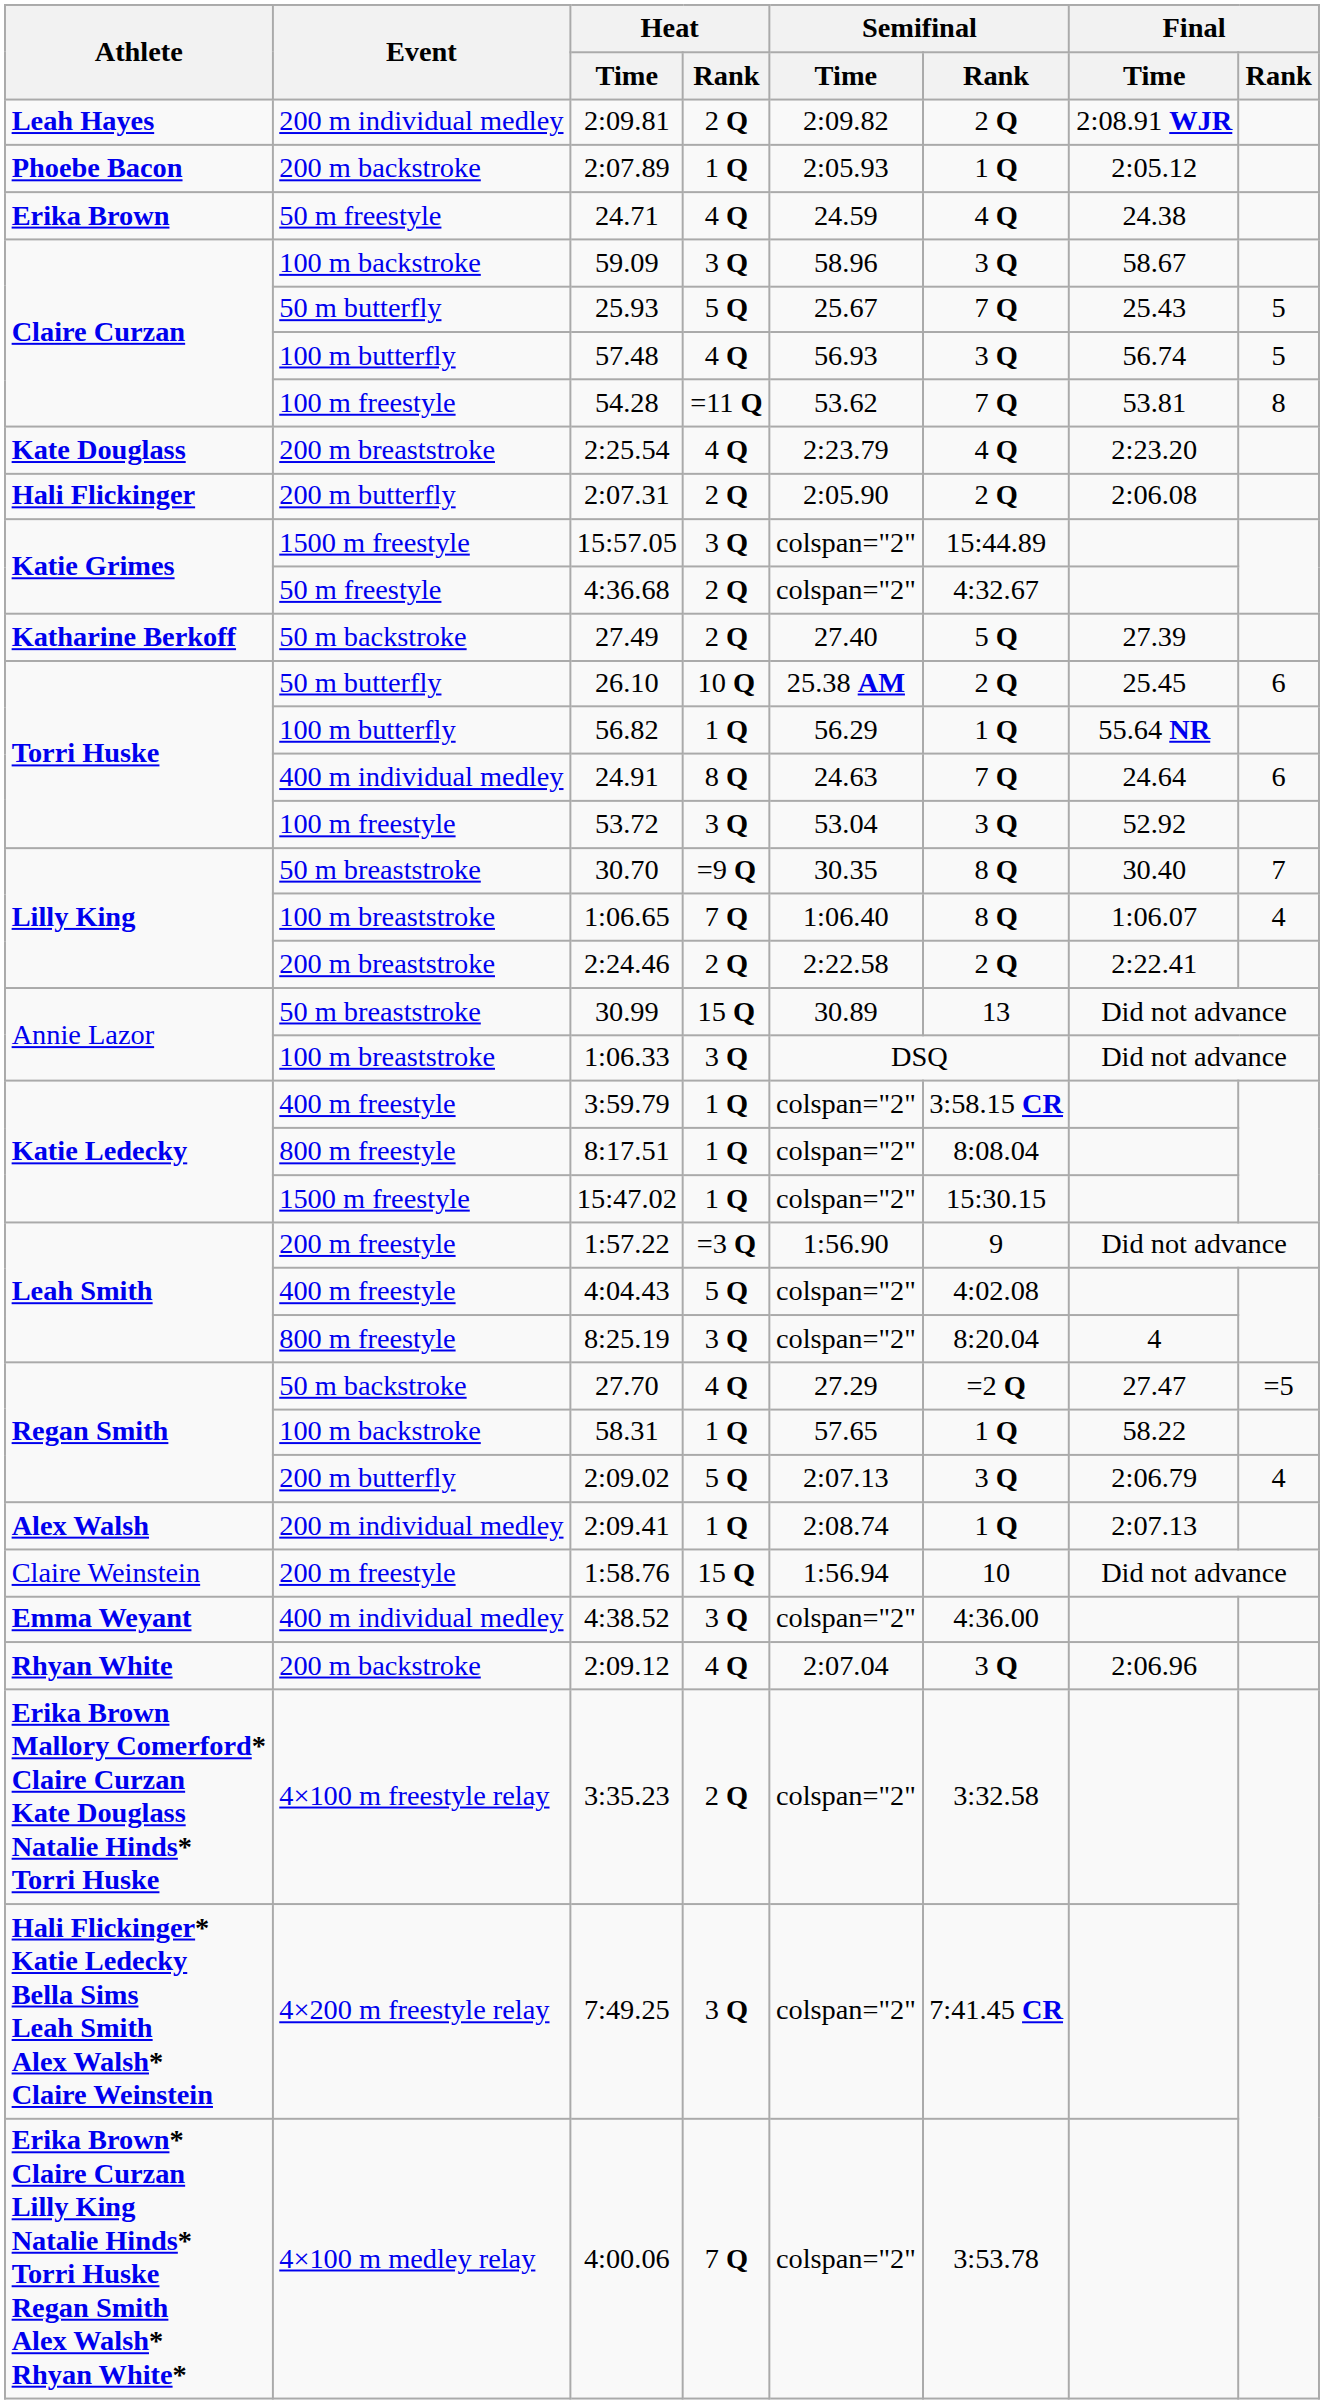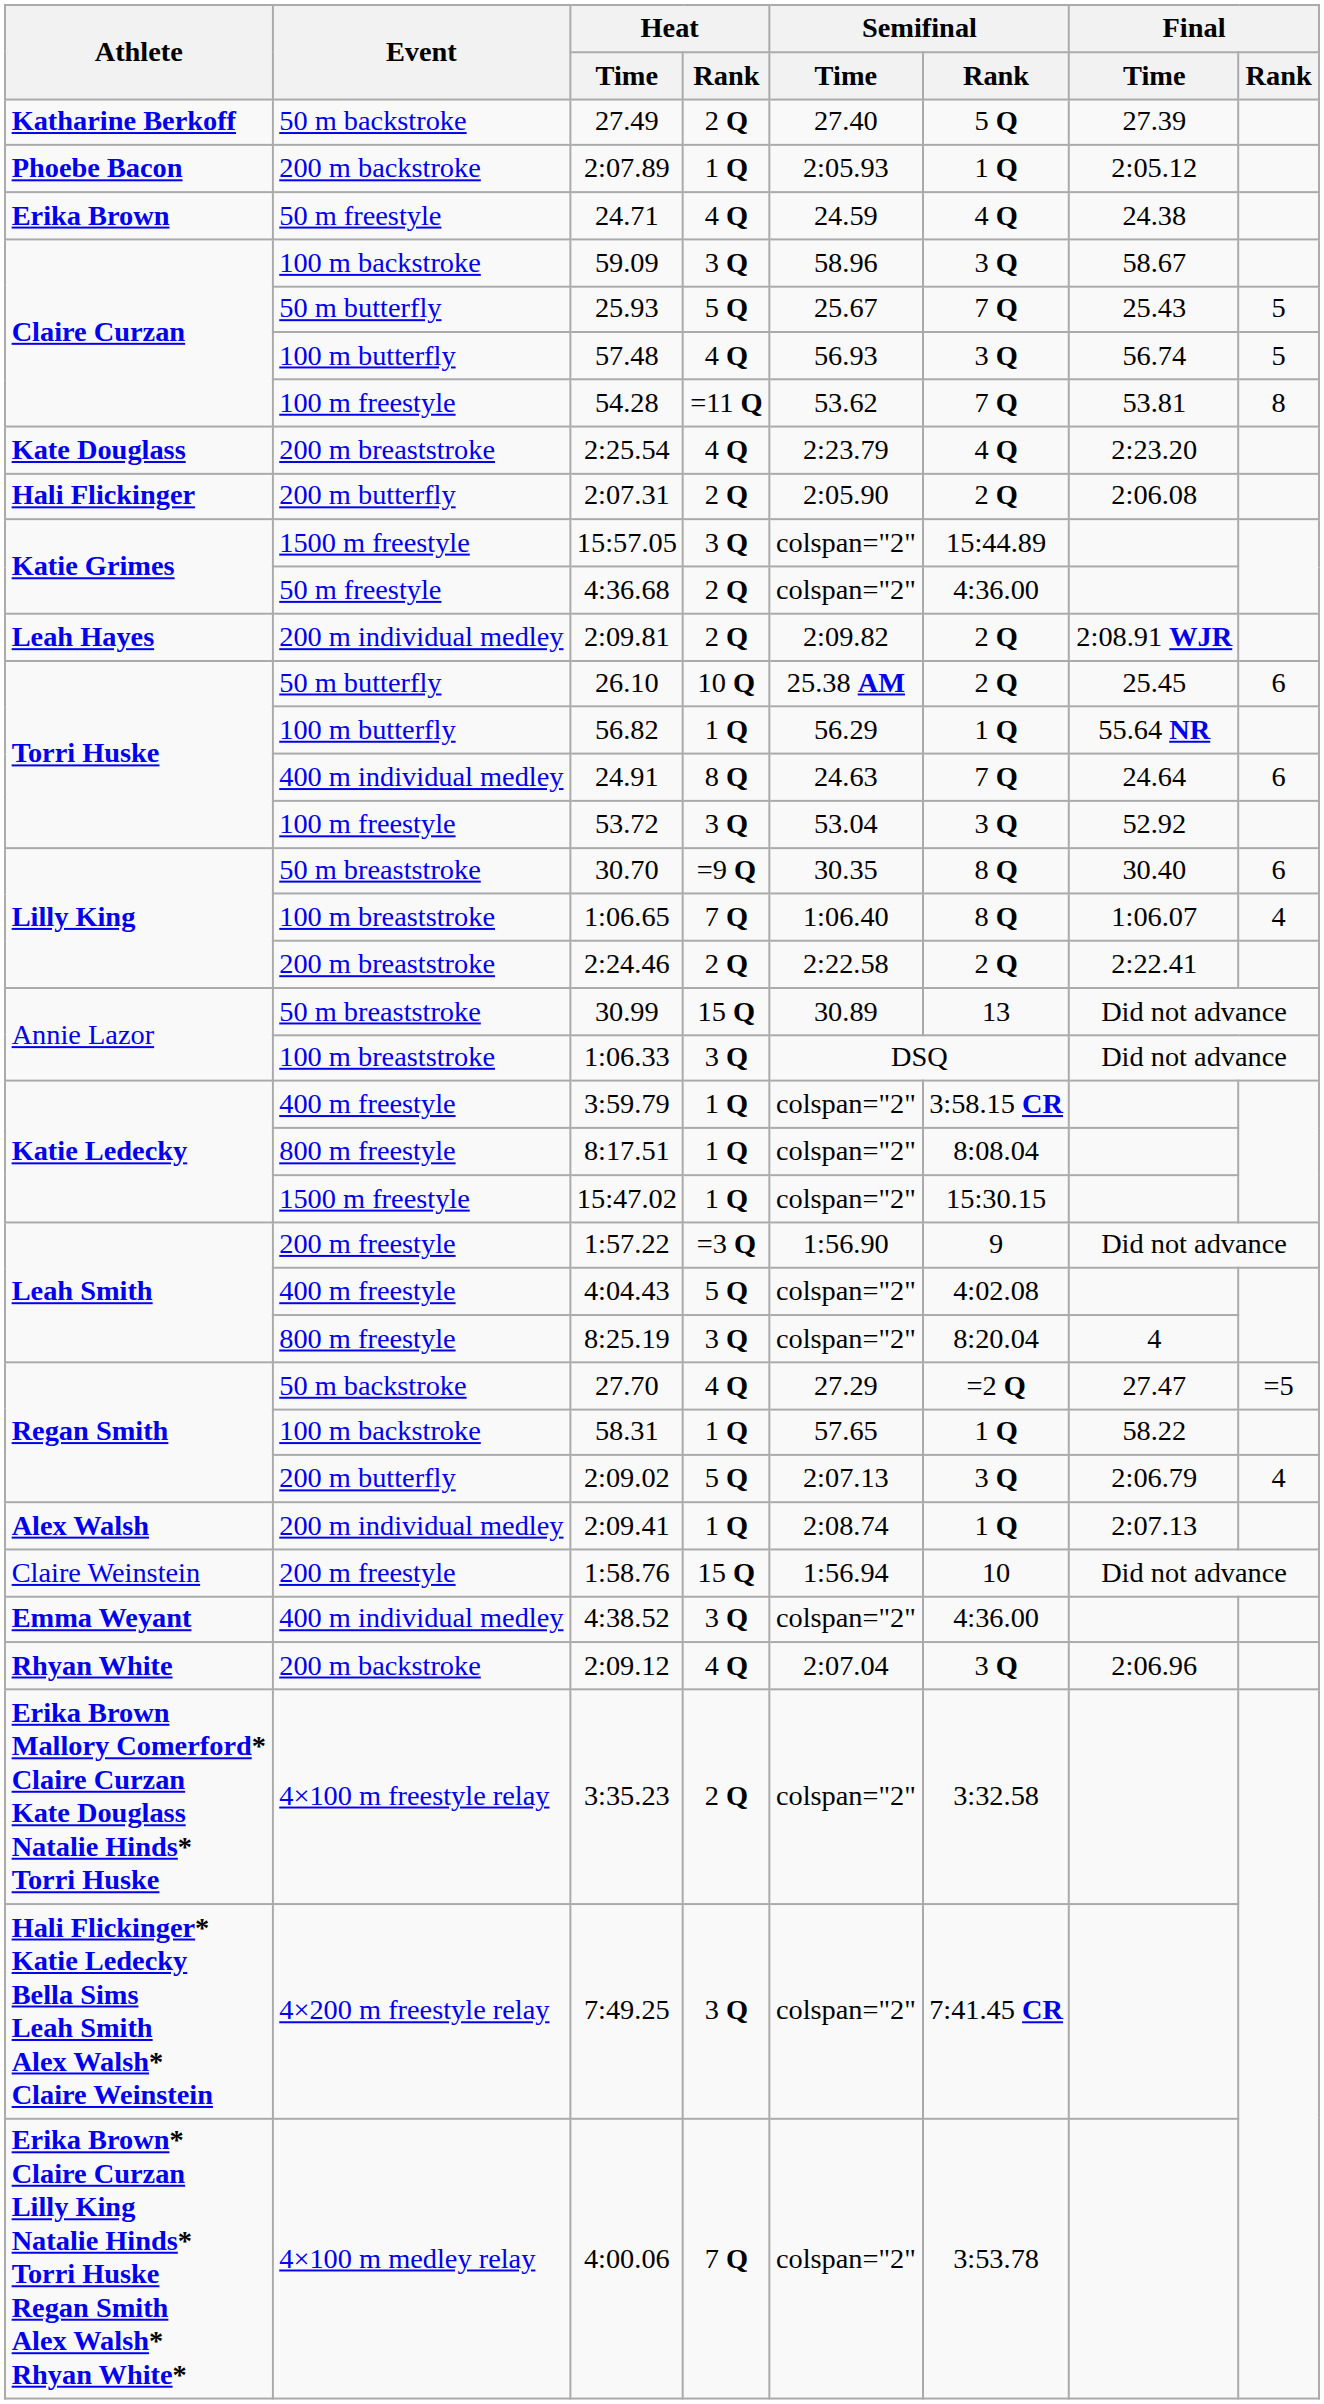rows swapped: (627, 636) <-> (627, 121)
(996, 589) 4:32.67 -> (996, 589) 4:36.00
(1279, 870) 7 -> (1279, 870) 6
